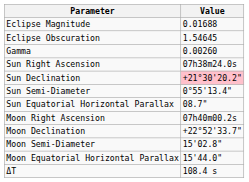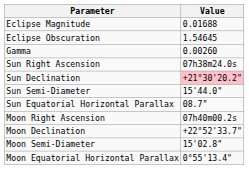(207, 91) 0°55'13.4" -> (202, 91) 15'44.0"
(202, 158) 15'44.0" -> (207, 158) 0°55'13.4"
- row: (11, 171)
